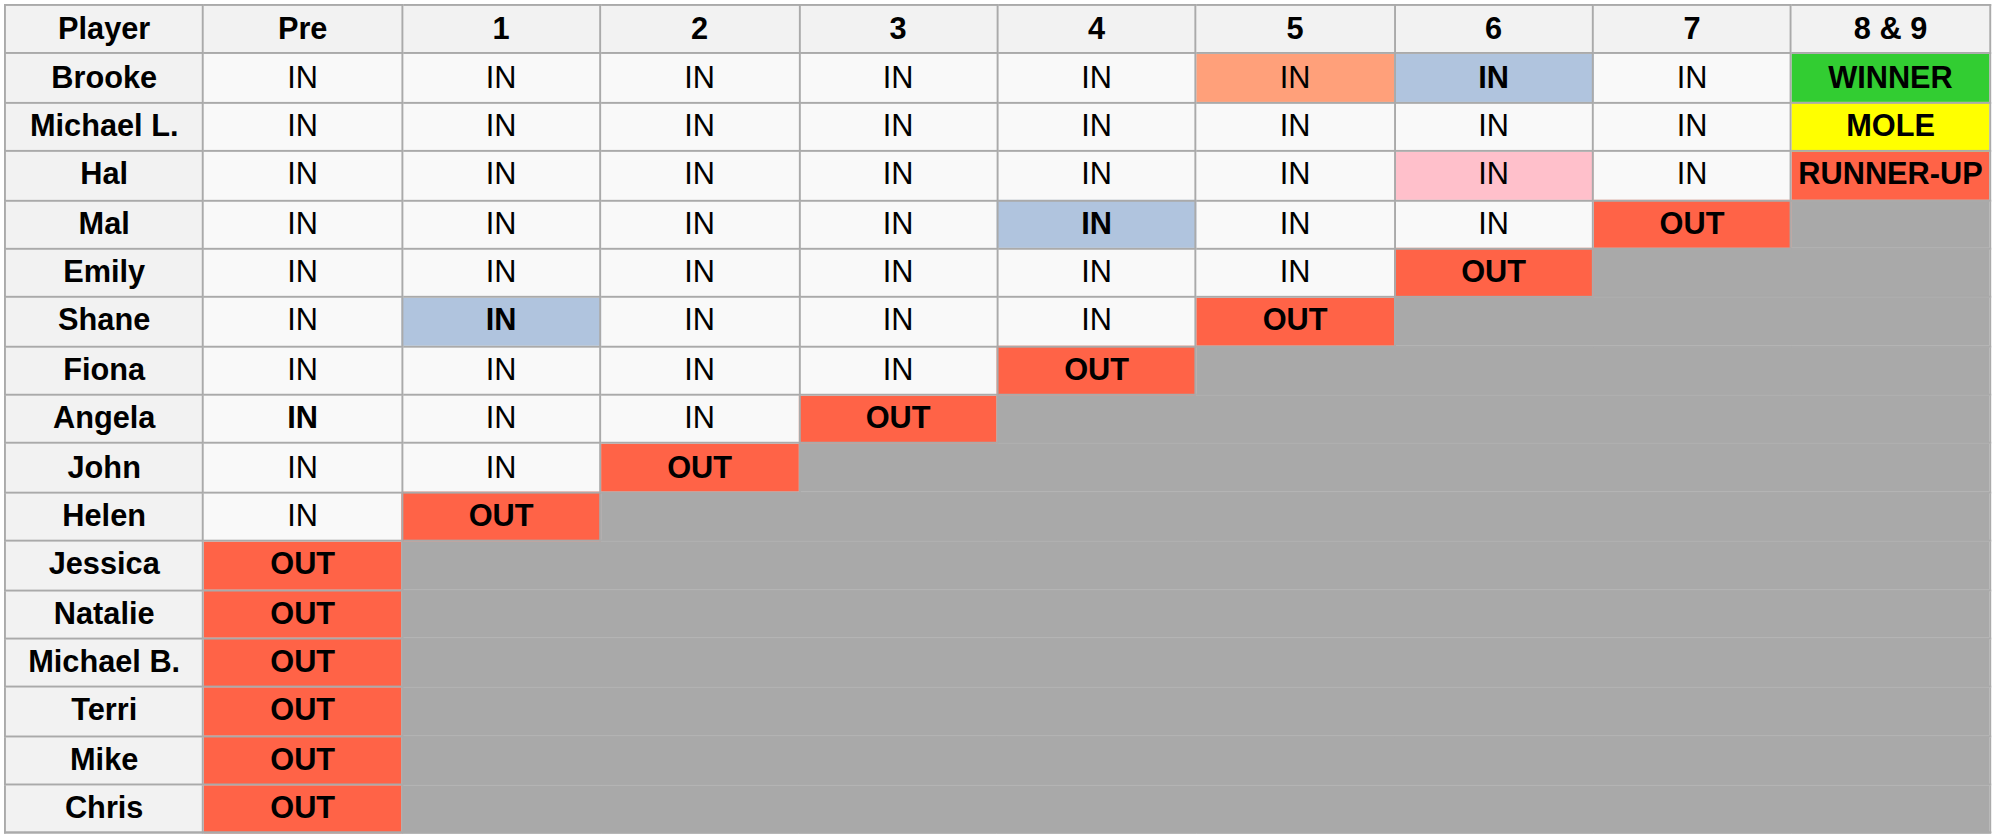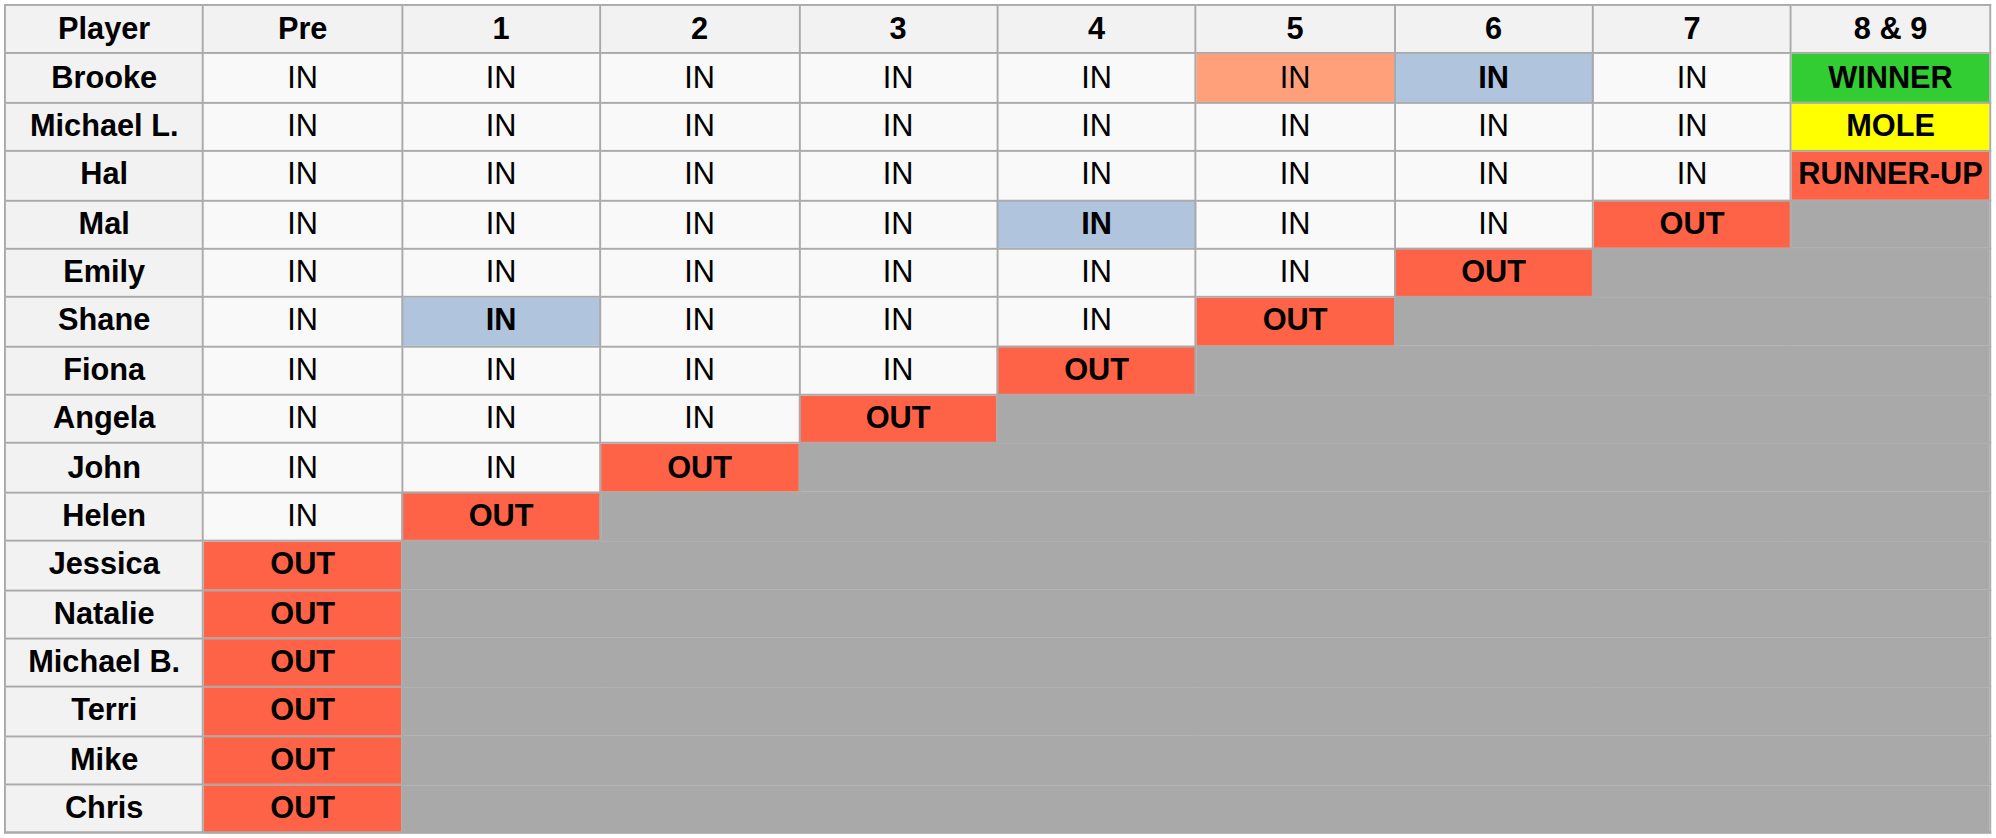(1494, 175) pink background -> (1494, 175) no background
(303, 418) bold -> (303, 418) normal
